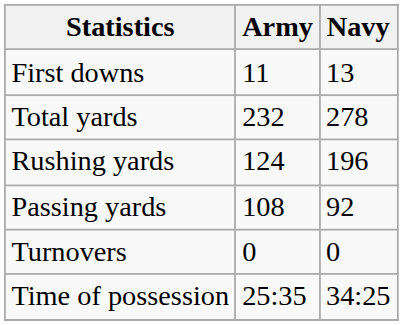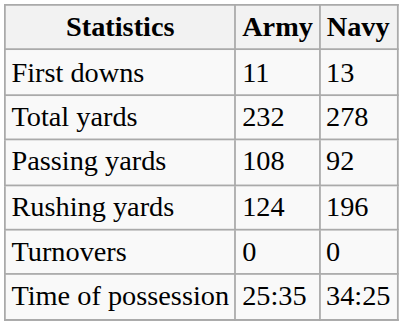rows swapped: (93, 161) <-> (89, 206)
